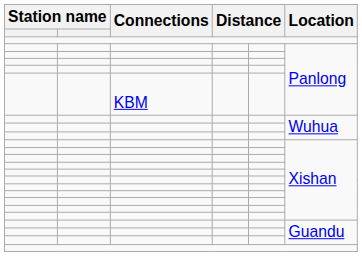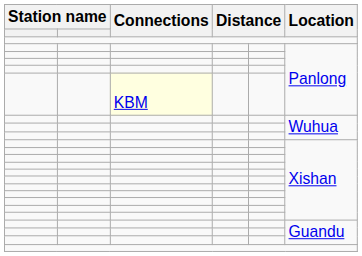(131, 102) no background -> (131, 102) lightyellow background
